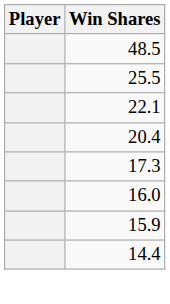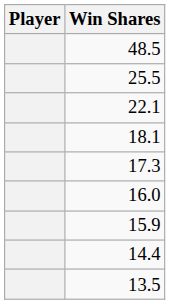- row: (144, 136)
+ row: (144, 136)
+ row: (144, 284)
